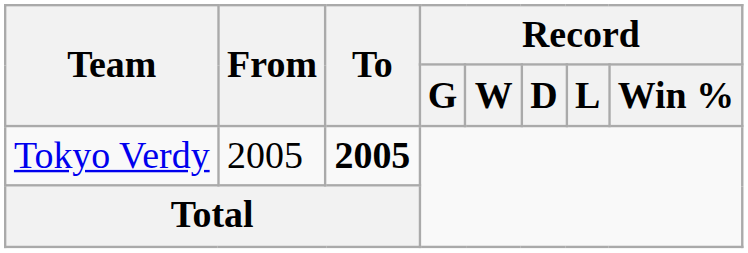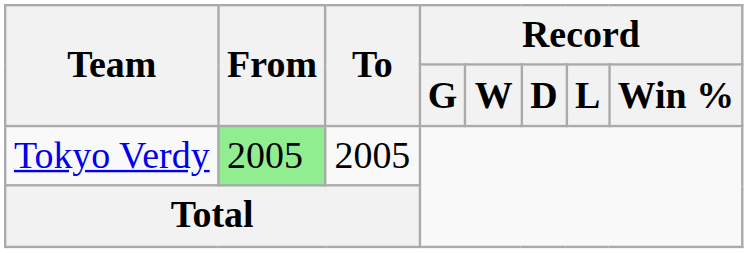(265, 154) no background -> (265, 154) lightgreen background
(372, 154) bold -> (372, 154) normal
